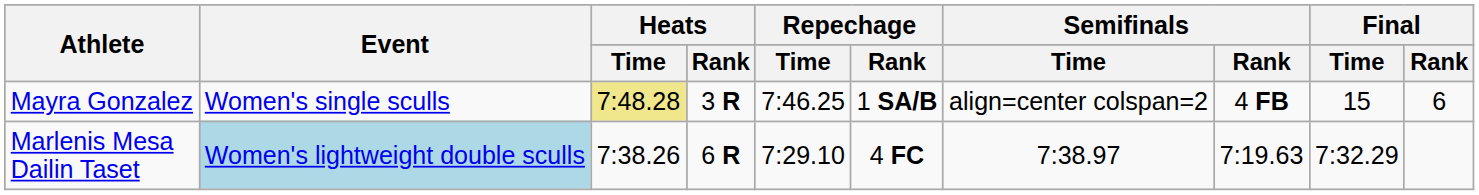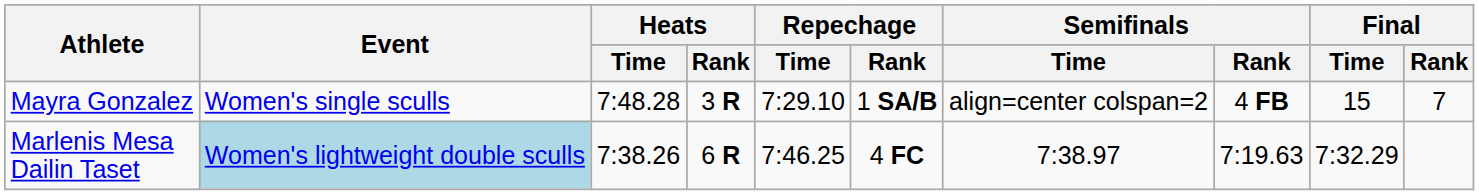(638, 102) khaki background -> (638, 102) no background
(803, 102) 7:46.25 -> (803, 102) 7:29.10
(1439, 102) 6 -> (1439, 102) 7
(803, 155) 7:29.10 -> (803, 155) 7:46.25
